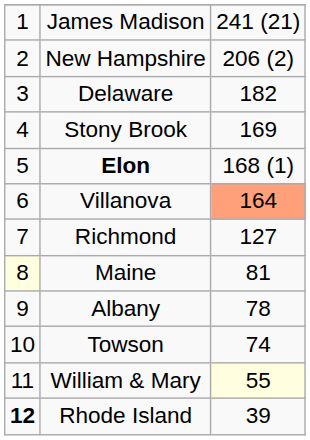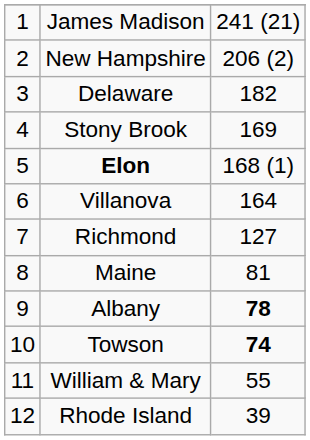(258, 201) lightsalmon background -> (258, 201) no background
(22, 272) lightyellow background -> (22, 272) no background
(258, 308) normal -> (258, 308) bold
(258, 344) normal -> (258, 344) bold
(258, 380) lightyellow background -> (258, 380) no background
(22, 415) bold -> (22, 415) normal
